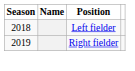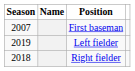+ row: (96, 27)
(21, 27) 2018 -> (21, 43) 2019
(21, 43) 2019 -> (21, 58) 2018
